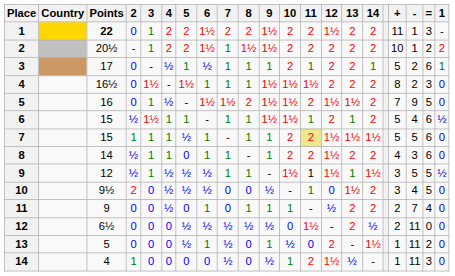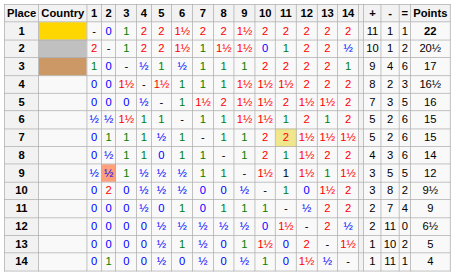columns swapped: (442, 13) <-> (107, 13)
(332, 31) 1½ -> (307, 31) 2
(429, 31) 3 -> (405, 31) 1
(290, 48) 2 -> (265, 48) 0
(311, 48) 2 -> (286, 48) 1
(373, 48) 2 -> (348, 48) ½
(311, 66) 1 -> (286, 66) 2
(397, 66) 5 -> (372, 66) 9
(415, 66) 2 -> (390, 66) 4
(151, 102) 1 -> (126, 102) 0
(207, 102) 1½ -> (182, 102) 1
(415, 102) 9 -> (390, 102) 3
(415, 119) 4 -> (390, 119) 2
(415, 137) 5 -> (390, 137) 2
(311, 155) 2 -> (286, 155) 1
(134, 173) no background -> (109, 173) lightsalmon background
(415, 191) 4 -> (390, 191) 8
(429, 191) 5 -> (405, 191) 2
(290, 244) ½ -> (265, 244) 1½
(415, 244) 11 -> (390, 244) 10
(186, 262) 0 -> (161, 262) ½
(311, 262) 2 -> (286, 262) 0
(429, 262) 3 -> (405, 262) 1
